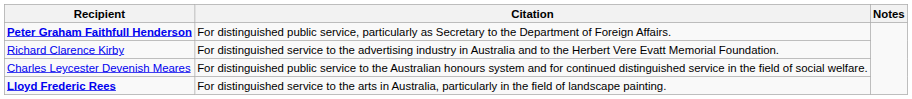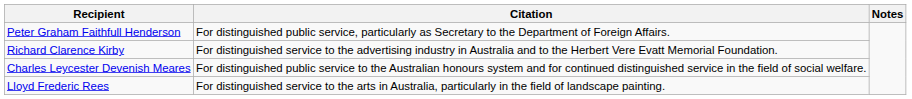(99, 32) bold -> (94, 32) normal
(61, 86) bold -> (58, 86) normal
